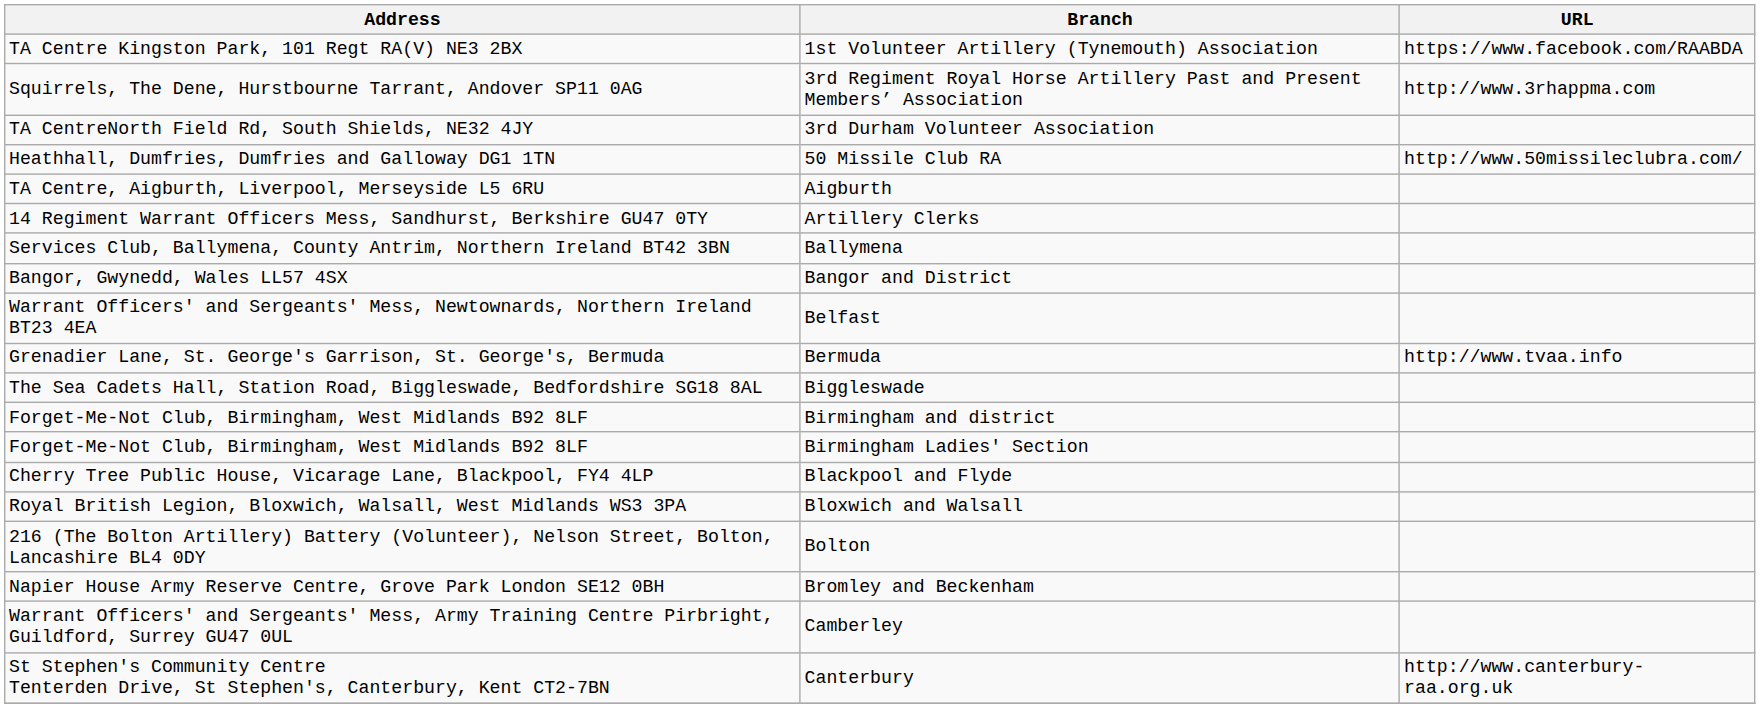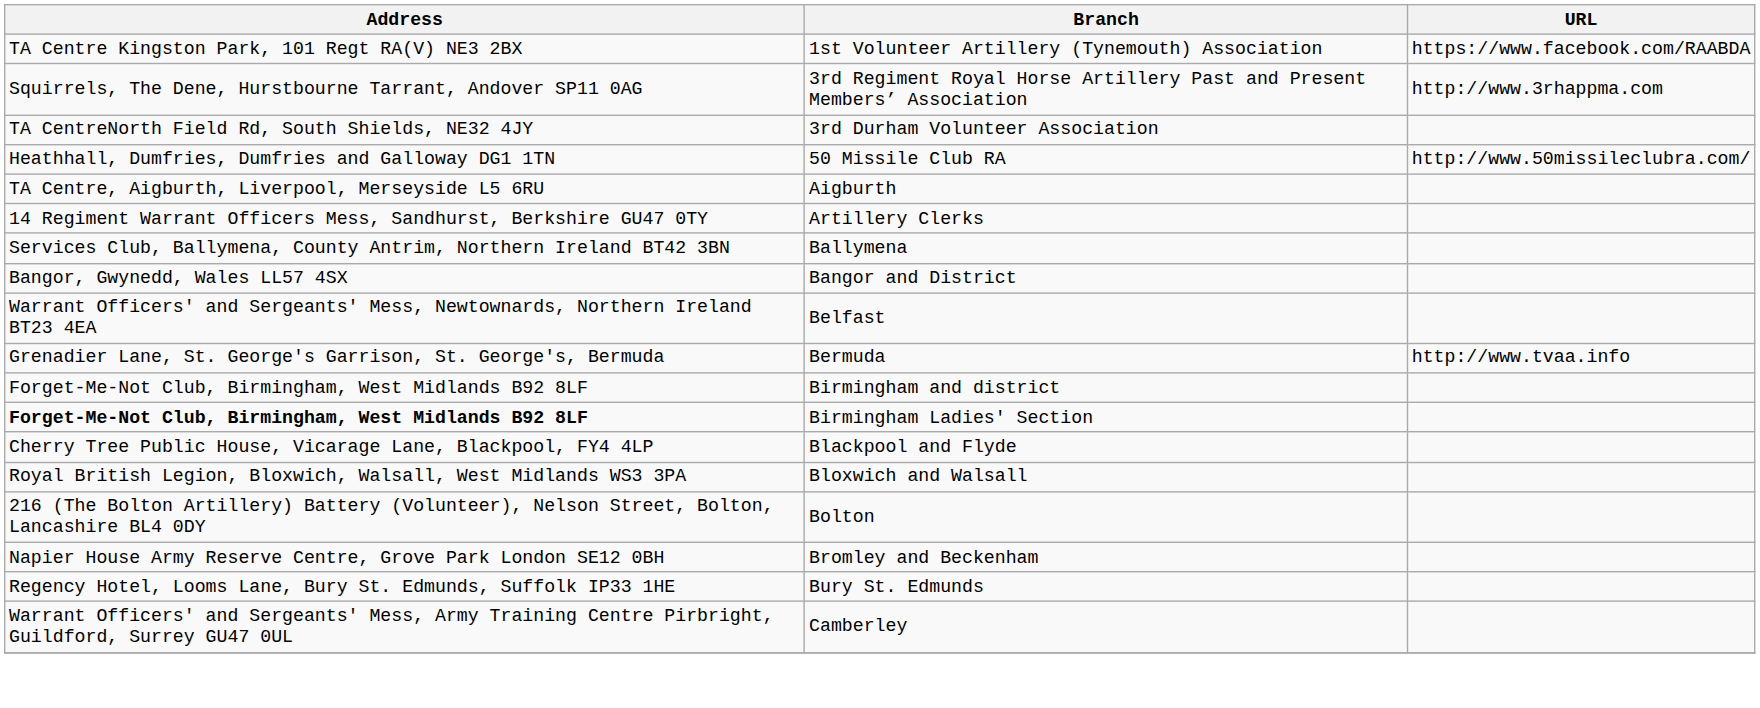- row: (865, 388)
(298, 447) normal -> (298, 417) bold
+ row: (896, 587)
- row: (859, 678)
